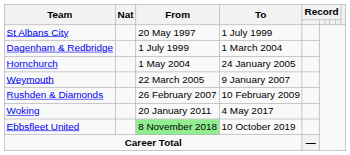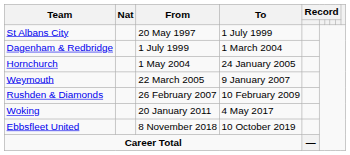(178, 127) lightgreen background -> (178, 127) no background
